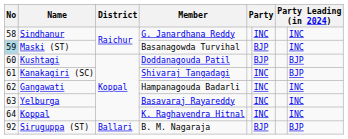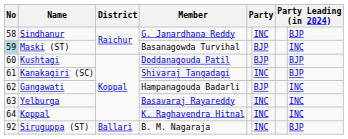(296, 34) INC -> (296, 34) BJP
(261, 87) INC -> (261, 87) BJP
(261, 127) BJP -> (261, 127) INC
